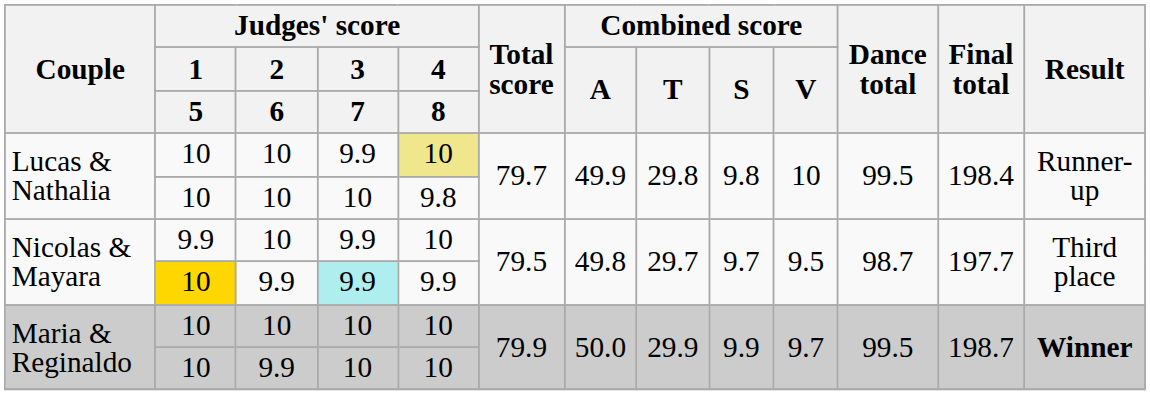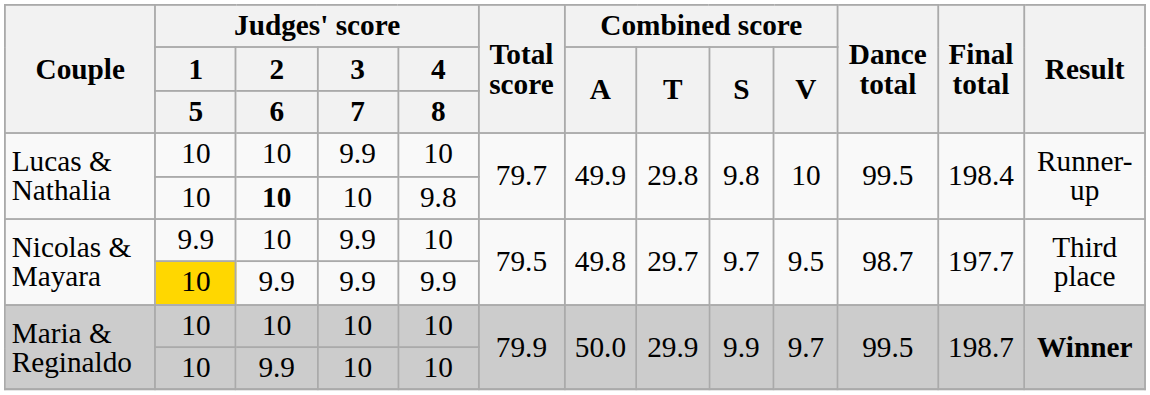(438, 154) khaki background -> (438, 154) no background
(277, 196) normal -> (277, 196) bold
(357, 282) paleturquoise background -> (357, 282) no background
